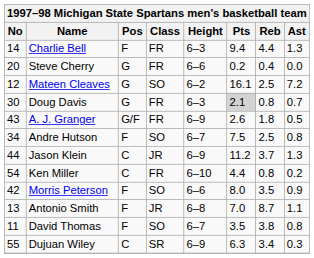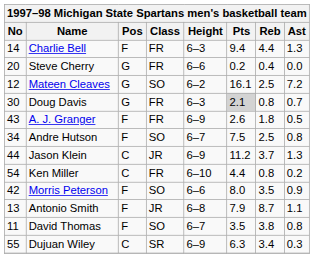(130, 120) G/F -> (125, 120) F
(237, 209) 7.0 -> (237, 209) 7.9
